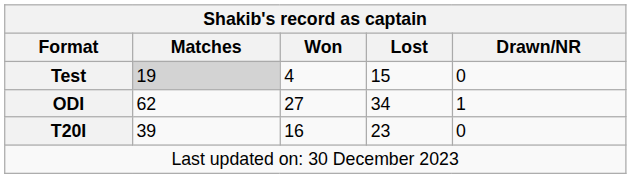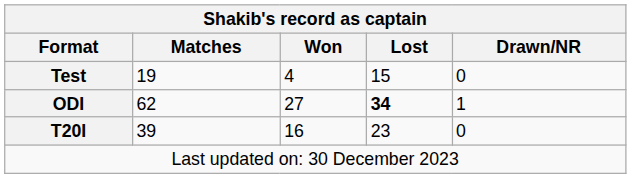(146, 75) lightgrey background -> (146, 75) no background
(381, 103) normal -> (381, 103) bold
